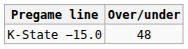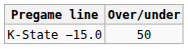(144, 34) 48 -> (144, 34) 50
